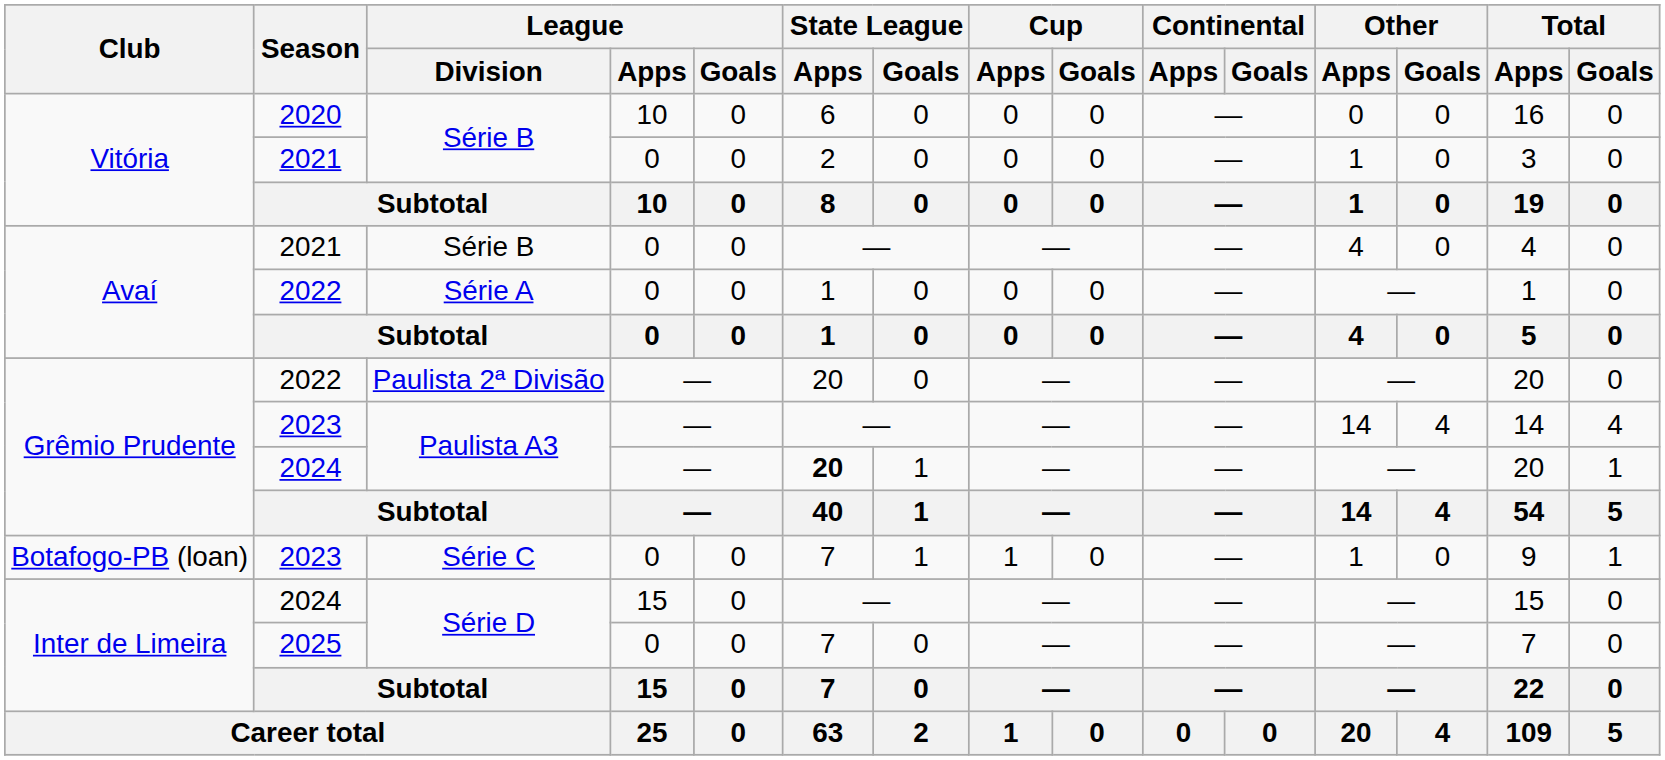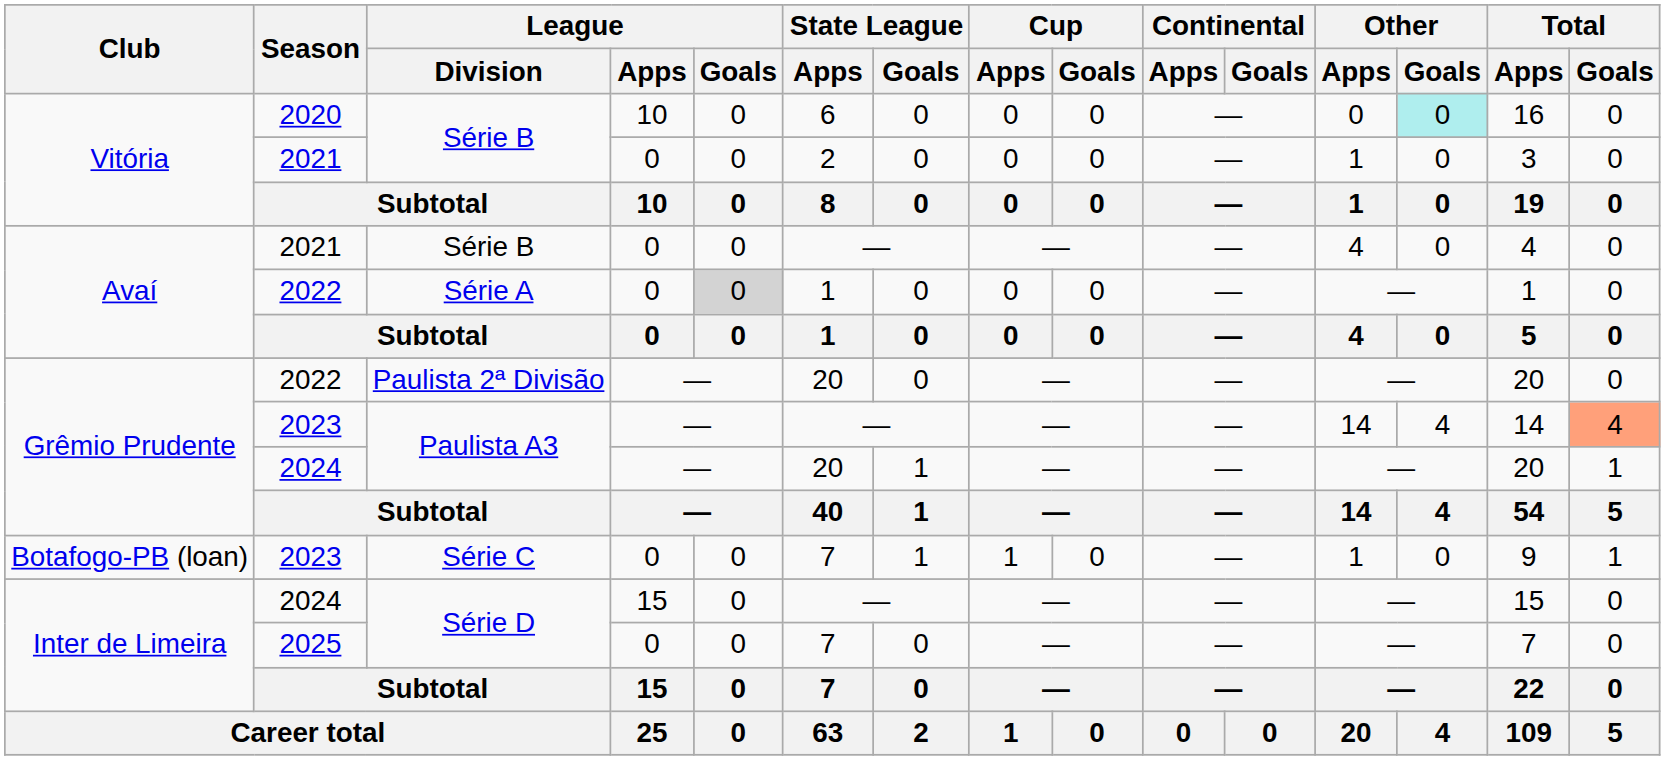(1442, 114) no background -> (1442, 114) paleturquoise background
(738, 291) no background -> (738, 291) lightgrey background
(1615, 423) no background -> (1615, 423) lightsalmon background
(828, 468) bold -> (828, 468) normal
